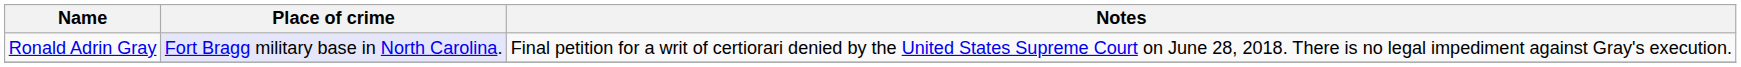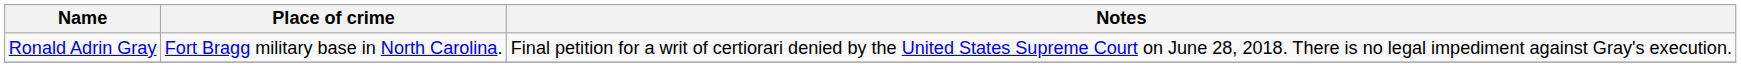(334, 47) lavender background -> (334, 47) no background
